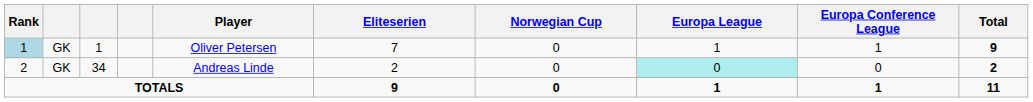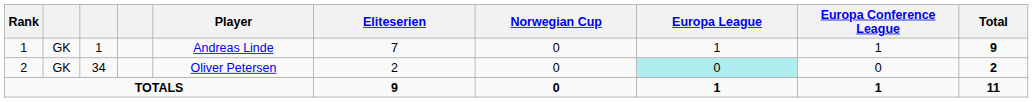(24, 48) lightblue background -> (24, 48) no background
(233, 48) Oliver Petersen -> (233, 48) Andreas Linde
(233, 68) Andreas Linde -> (233, 68) Oliver Petersen
